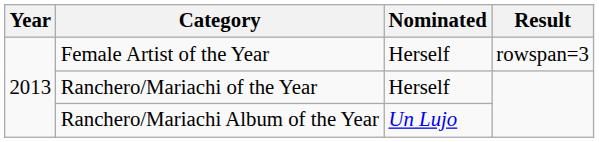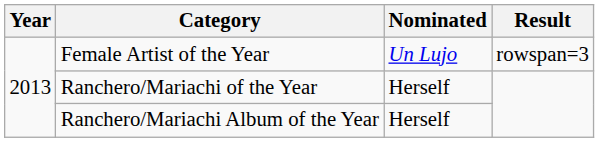(419, 53) Herself -> (423, 53) Un Lujo
(423, 119) Un Lujo -> (419, 119) Herself
